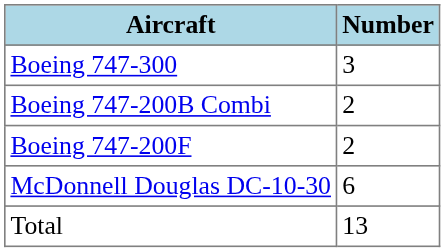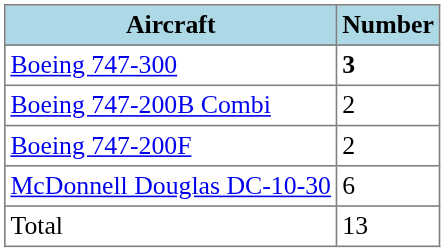(349, 64) normal -> (349, 64) bold
